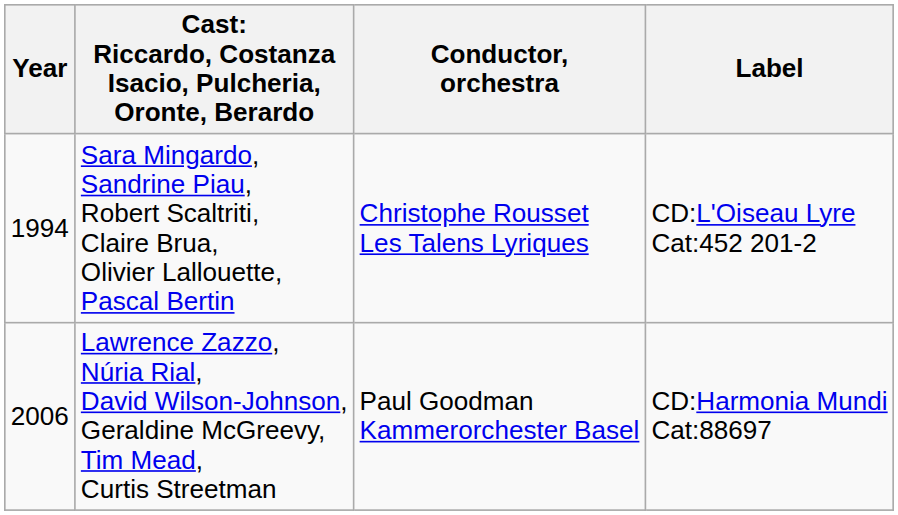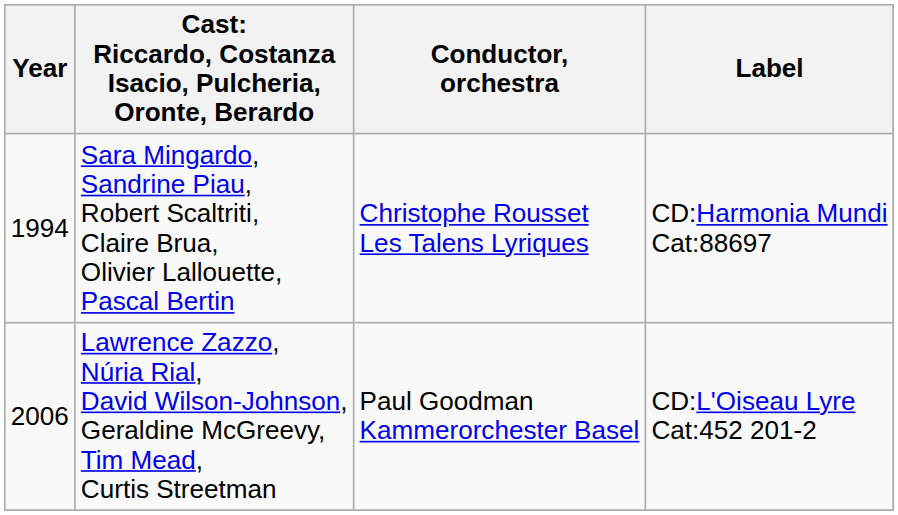(753, 227) CD:L'Oiseau Lyre Cat:452 201-2 -> (770, 227) CD:Harmonia Mundi Cat:88697
(770, 415) CD:Harmonia Mundi Cat:88697 -> (753, 415) CD:L'Oiseau Lyre Cat:452 201-2
